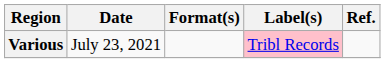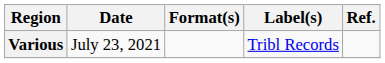(293, 44) pink background -> (293, 44) no background
